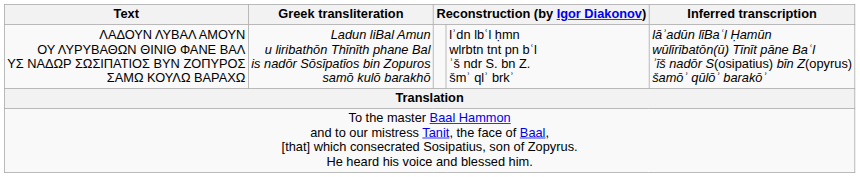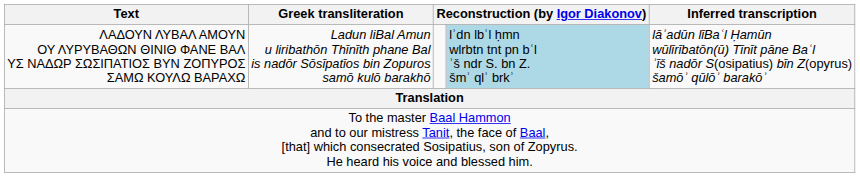(493, 56) no background -> (493, 56) lightblue background
